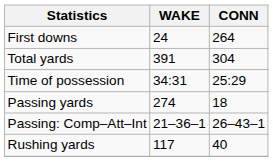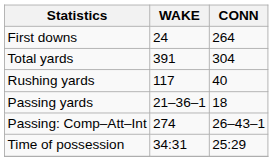rows swapped: (51, 145) <-> (66, 80)
(164, 102) 274 -> (179, 102) 21–36–1
(179, 123) 21–36–1 -> (164, 123) 274
